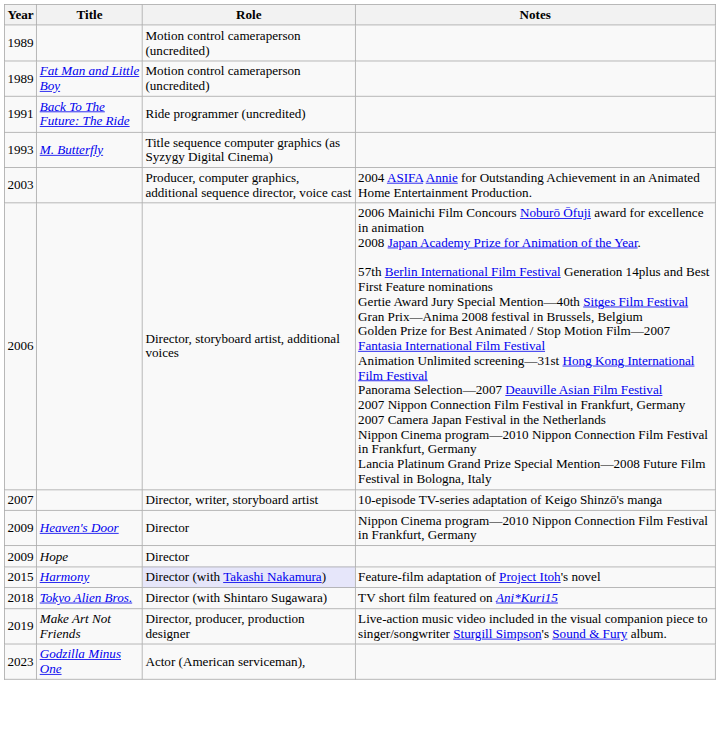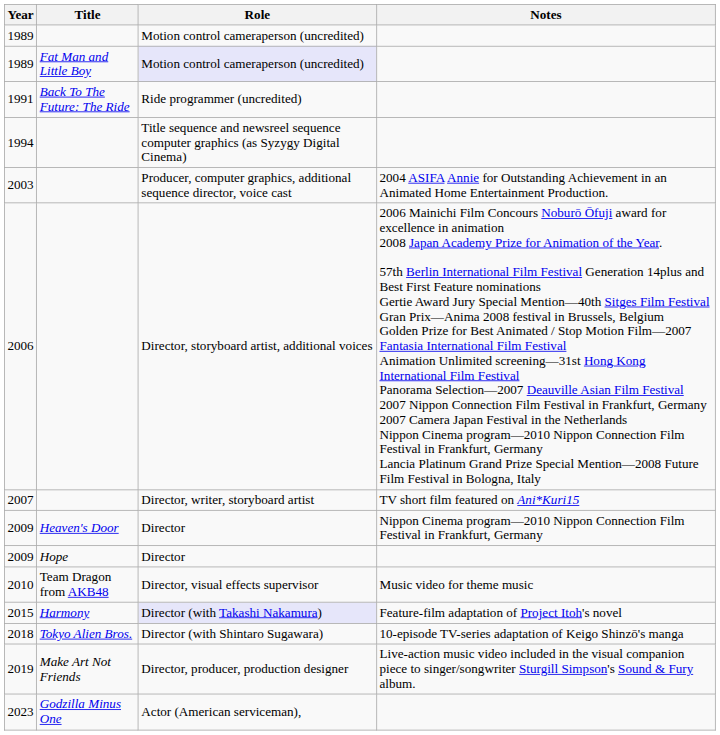(223, 78) no background -> (253, 63) lavender background
- row: (21, 149)
+ row: (21, 142)
(510, 500) 10-episode TV-series adaptation of Keigo Shinzō's manga -> (479, 500) TV short film featured on Ani*Kuri15
+ row: (21, 584)
(458, 598) TV short film featured on Ani*Kuri15 -> (532, 633) 10-episode TV-series adaptation of Keigo Shinzō's manga
